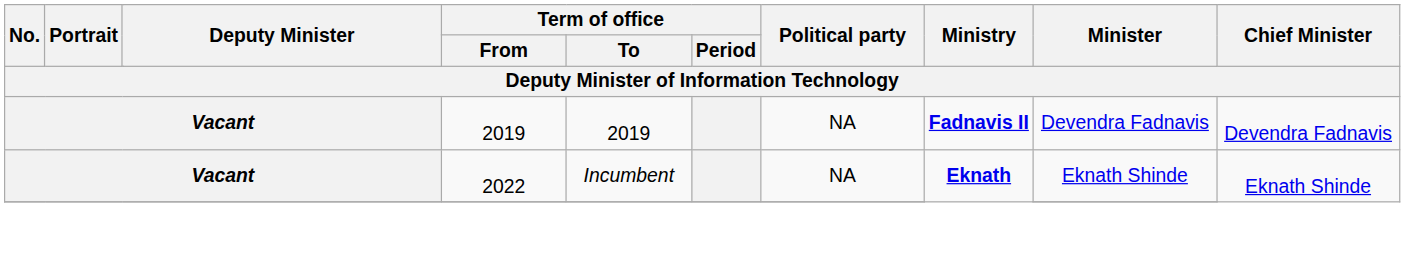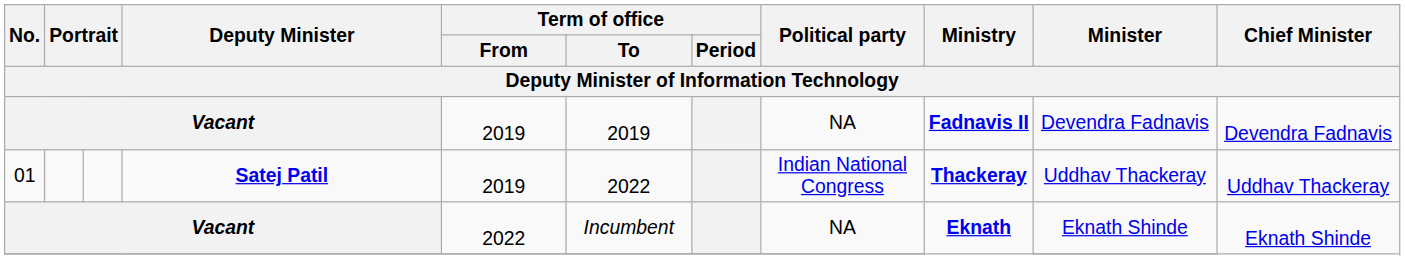+ row: (25, 175)
